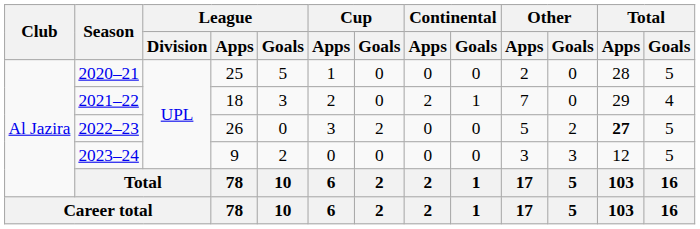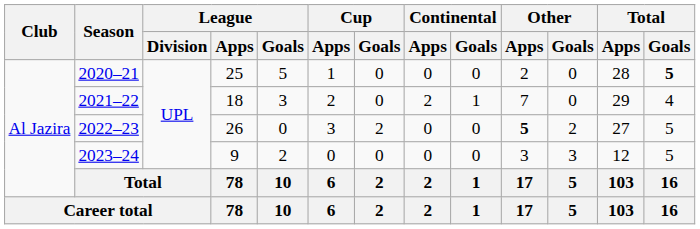(669, 73) normal -> (669, 73) bold
(524, 127) normal -> (524, 127) bold
(621, 127) bold -> (621, 127) normal
